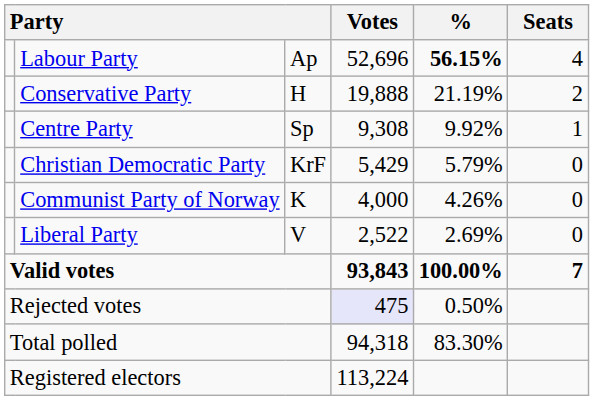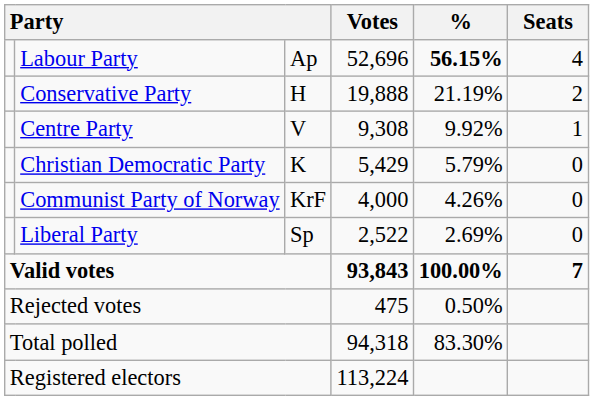(302, 128) Sp -> (298, 128) V
(308, 164) KrF -> (298, 164) K
(298, 199) K -> (308, 199) KrF
(298, 235) V -> (302, 235) Sp
(392, 306) lavender background -> (392, 306) no background
